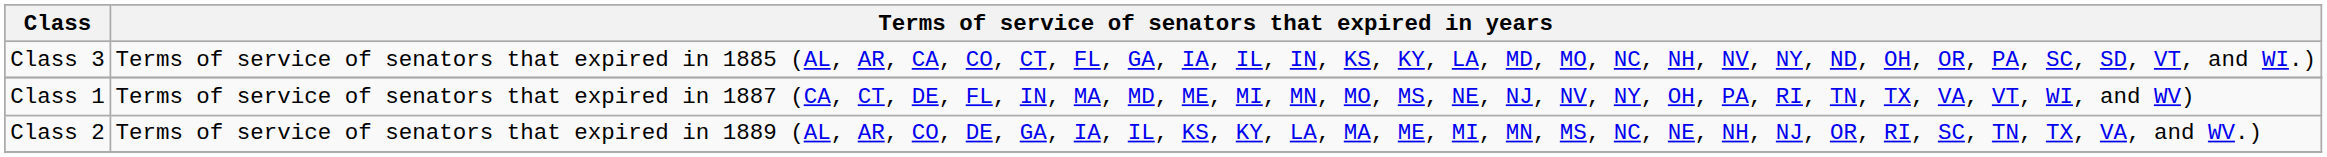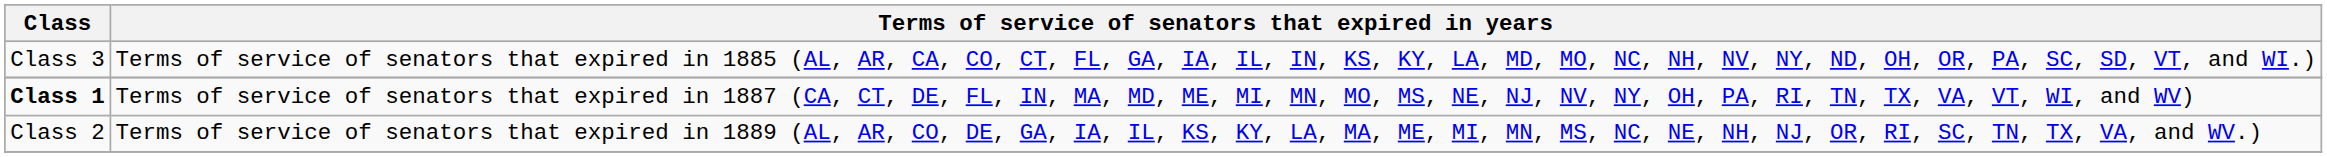(57, 97) normal -> (57, 97) bold
